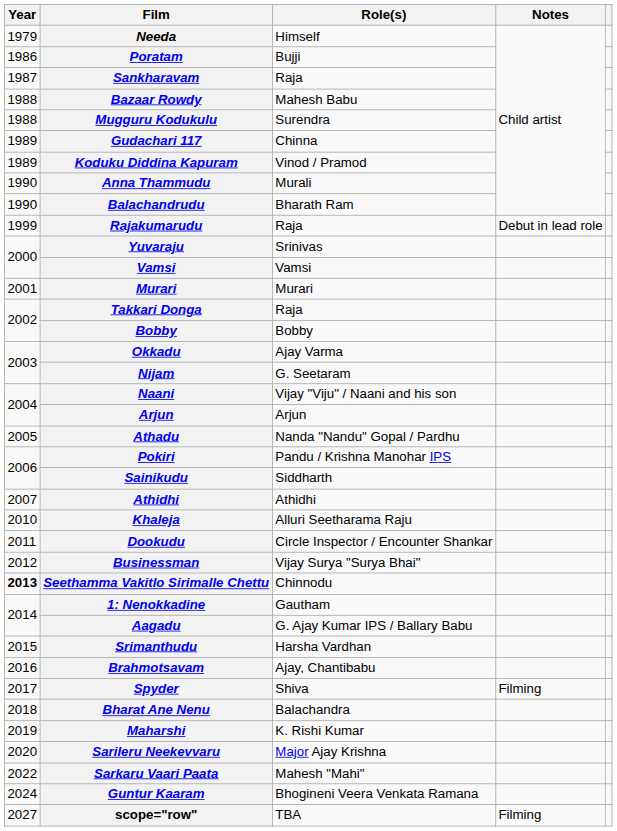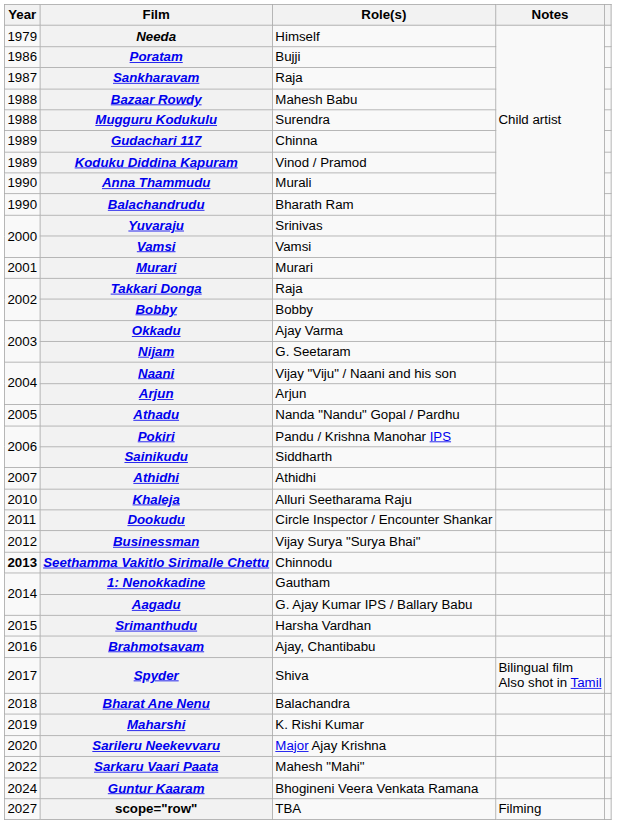- row: (156, 225)
(520, 688) Filming -> (550, 675) Bilingual film Also shot in Tamil
